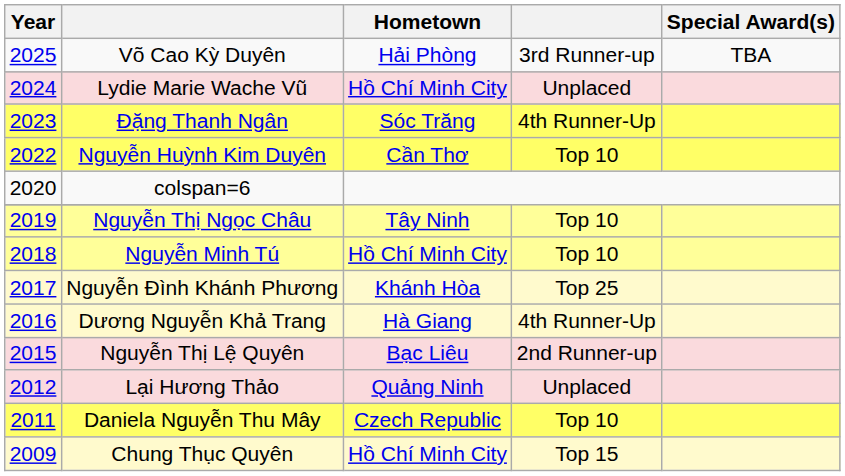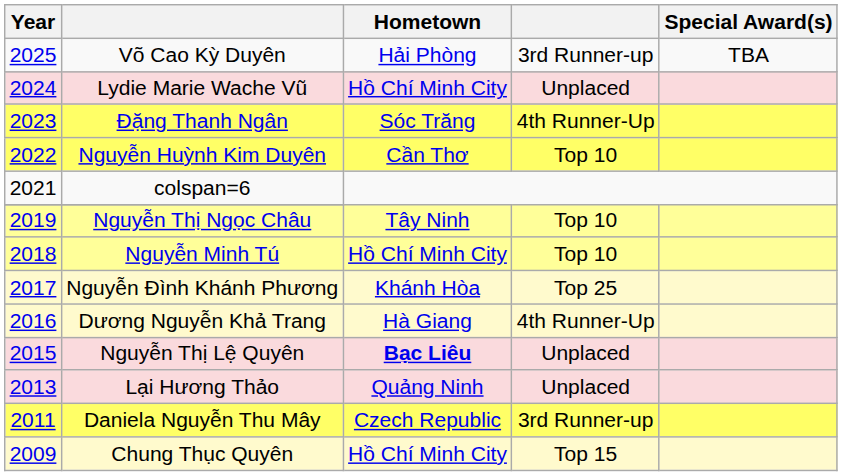(33, 188) 2020 -> (33, 188) 2021
(428, 354) normal -> (428, 354) bold
(587, 354) 2nd Runner-up -> (586, 354) Unplaced
(33, 387) 2012 -> (33, 387) 2013
(587, 420) Top 10 -> (586, 420) 3rd Runner-up
